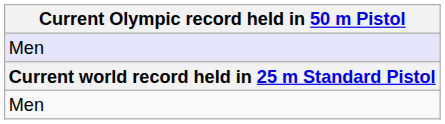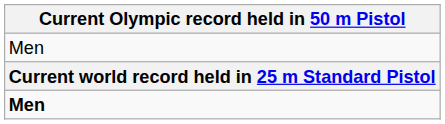(26, 48) lavender background -> (26, 48) no background
(26, 105) normal -> (27, 105) bold
